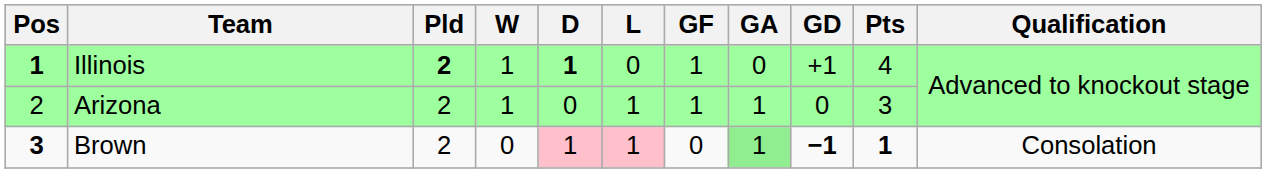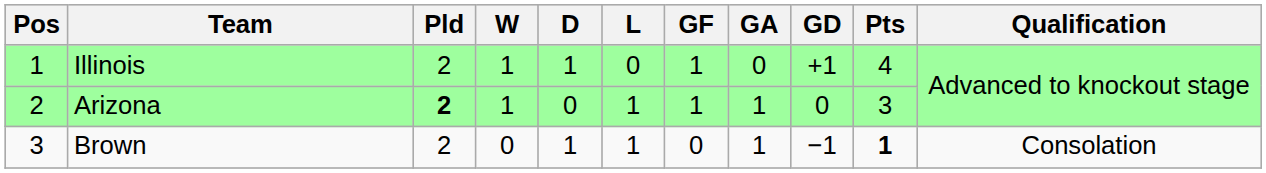(37, 65) bold -> (37, 65) normal
(444, 65) bold -> (444, 65) normal
(570, 65) bold -> (570, 65) normal
(444, 106) normal -> (444, 106) bold
(37, 146) bold -> (37, 146) normal
(570, 146) pink background -> (570, 146) no background
(633, 146) pink background -> (633, 146) no background
(759, 146) lightgreen background -> (759, 146) no background
(822, 146) bold -> (822, 146) normal
